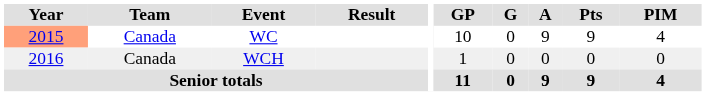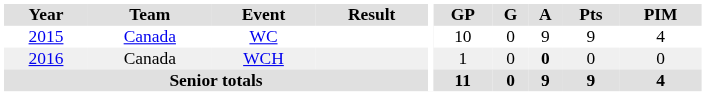(46, 36) lightsalmon background -> (46, 36) no background
(545, 58) normal -> (545, 58) bold
